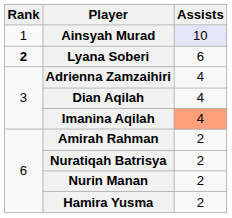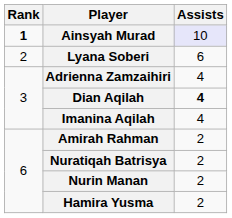(23, 35) normal -> (23, 35) bold
(23, 56) bold -> (23, 56) normal
(200, 98) normal -> (200, 98) bold
(200, 118) lightsalmon background -> (200, 118) no background
